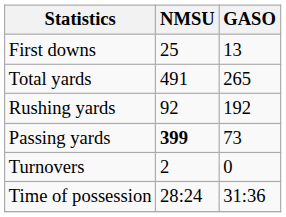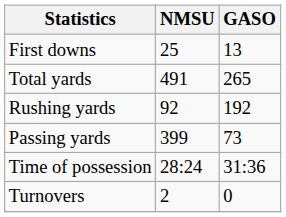(174, 137) bold -> (174, 137) normal
rows swapped: (47, 166) <-> (80, 196)
